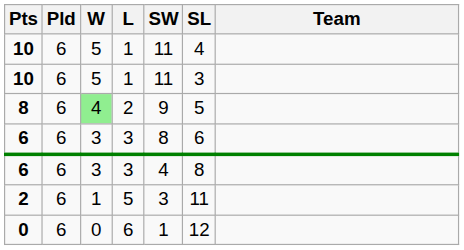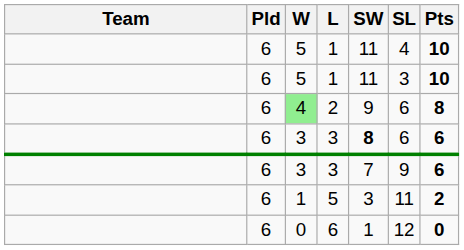columns swapped: (337, 19) <-> (23, 19)
(199, 108) 5 -> (404, 108) 6
(164, 138) normal -> (368, 138) bold
(164, 170) 4 -> (368, 170) 7
(199, 170) 8 -> (404, 170) 9
